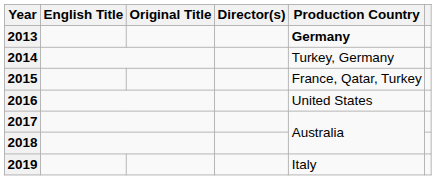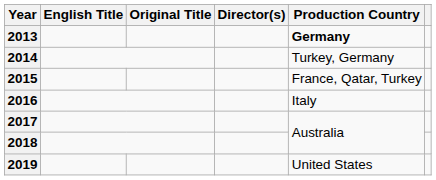(332, 100) United States -> (304, 100) Italy
(304, 164) Italy -> (332, 164) United States
